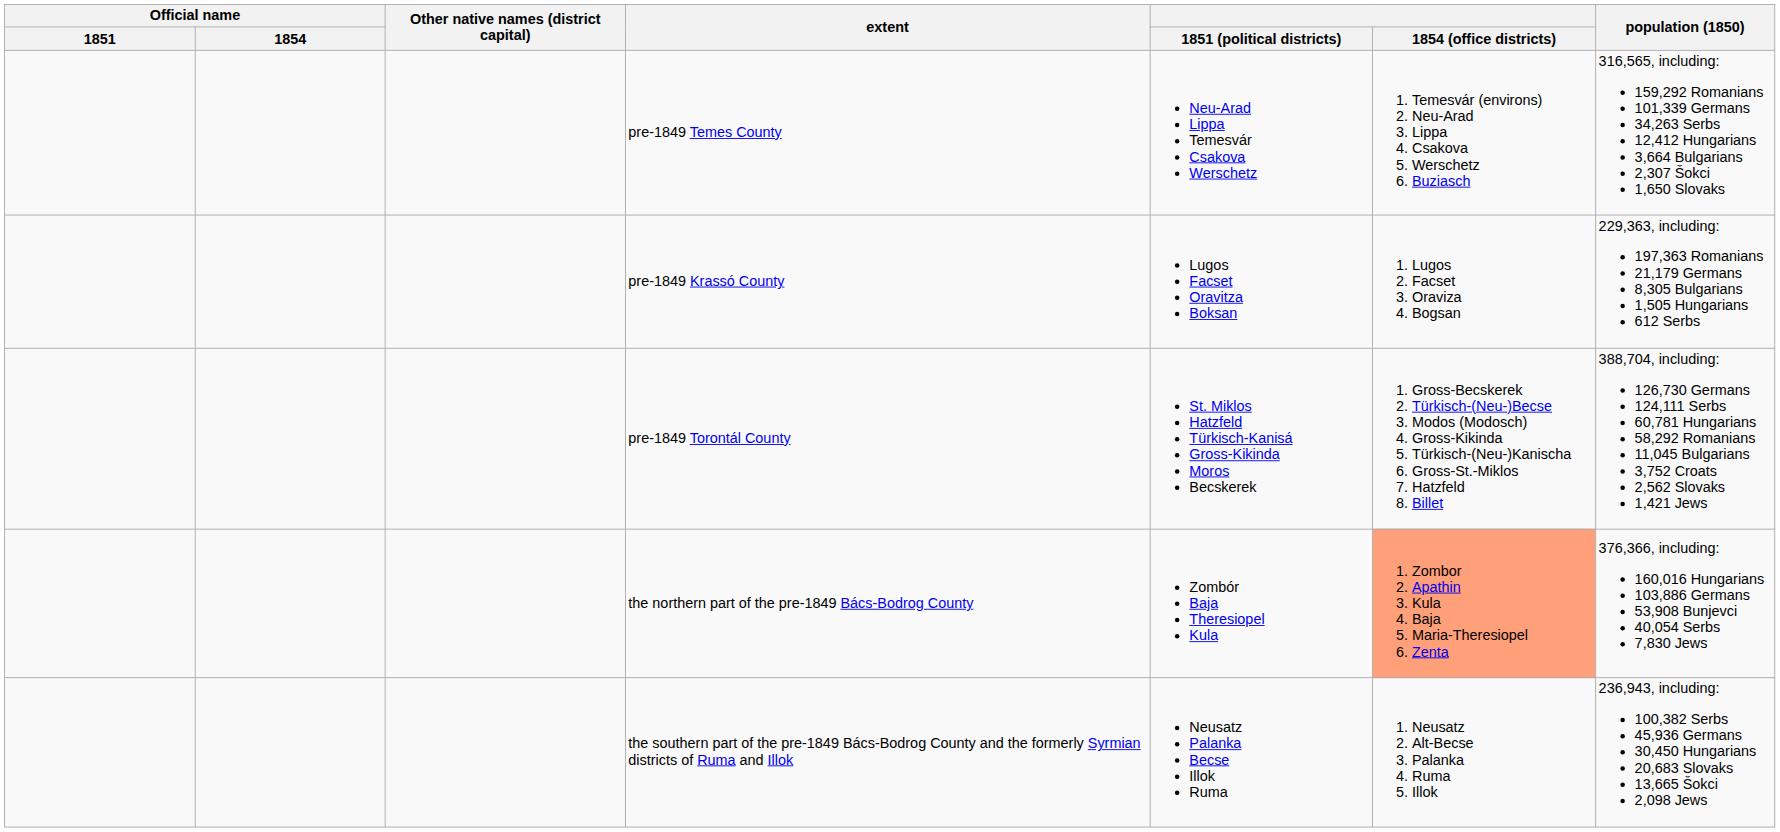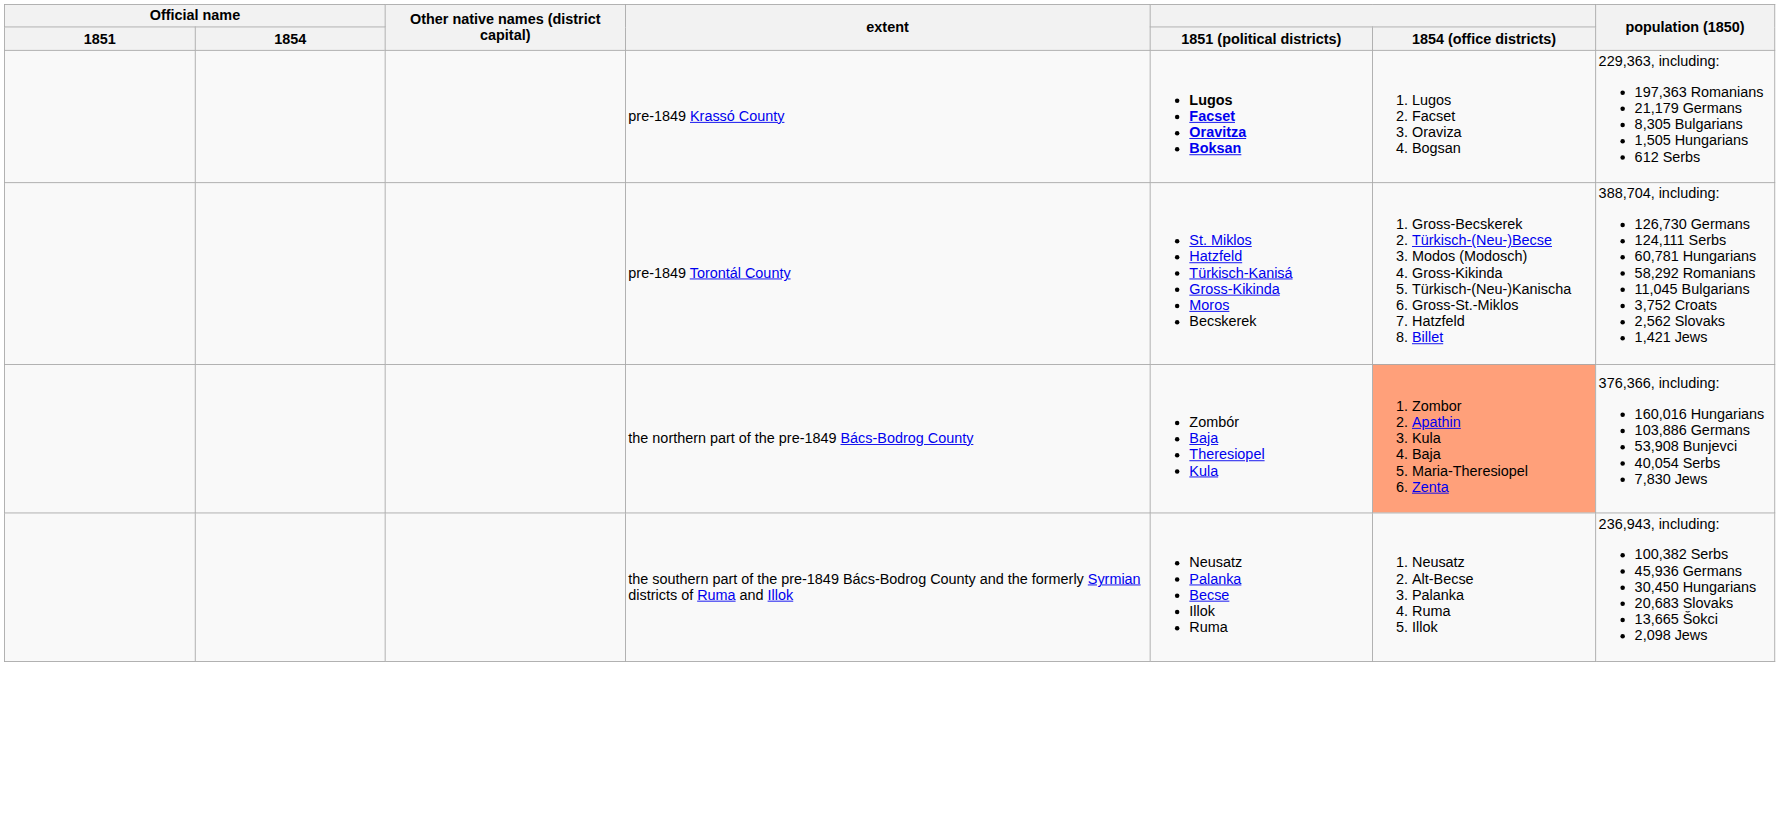- row: (705, 132)
(1261, 290) normal -> (1261, 125) bold
